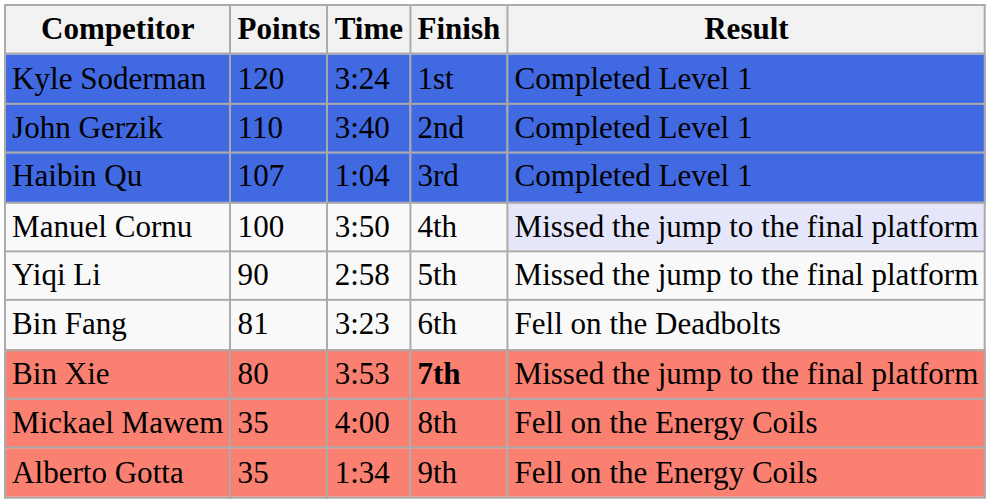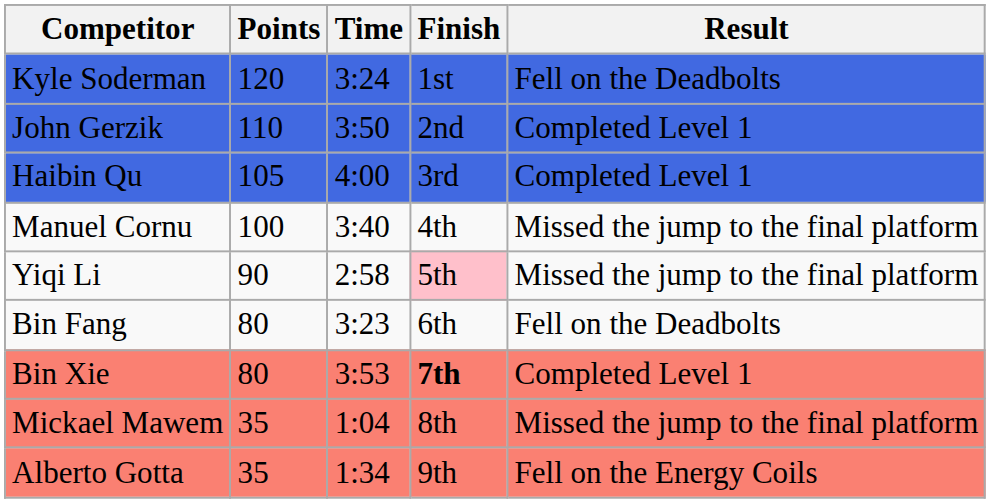(634, 78) Completed Level 1 -> (648, 78) Fell on the Deadbolts
(362, 127) 3:40 -> (362, 127) 3:50
(261, 176) 107 -> (261, 176) 105
(362, 176) 1:04 -> (362, 176) 4:00
(362, 226) 3:50 -> (362, 226) 3:40
(746, 226) lavender background -> (746, 226) no background
(437, 275) no background -> (437, 275) pink background
(253, 324) 81 -> (253, 324) 80
(746, 373) Missed the jump to the final platform -> (634, 373) Completed Level 1
(362, 422) 4:00 -> (362, 422) 1:04
(666, 422) Fell on the Energy Coils -> (746, 422) Missed the jump to the final platform
